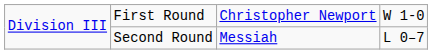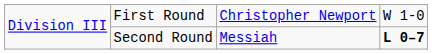(404, 38) normal -> (404, 38) bold
